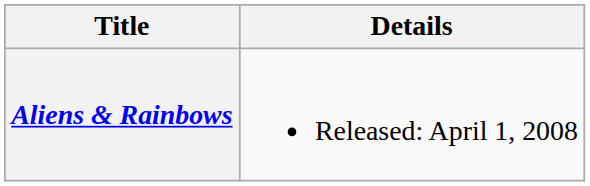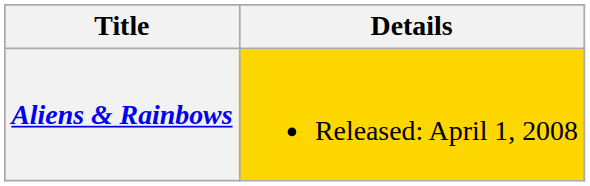(412, 130) no background -> (412, 130) gold background
